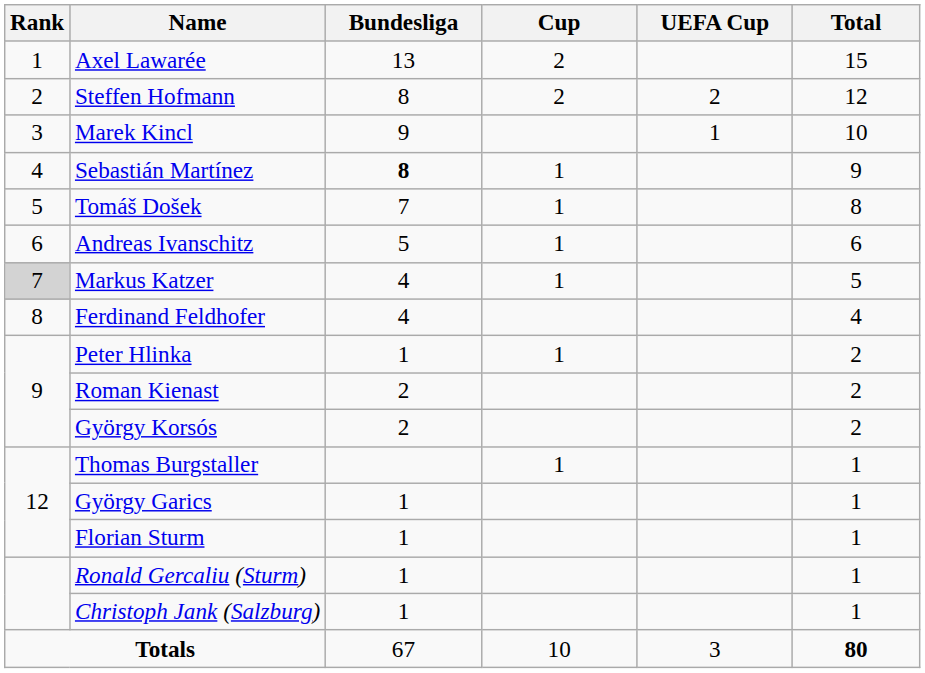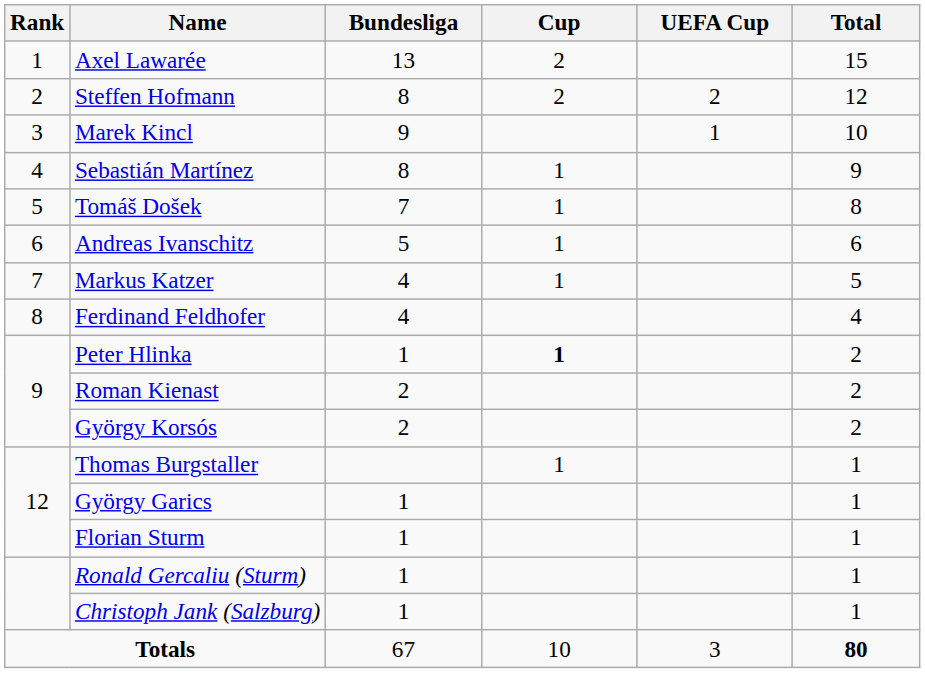(403, 170) bold -> (403, 170) normal
(37, 280) lightgrey background -> (37, 280) no background
(559, 354) normal -> (559, 354) bold
